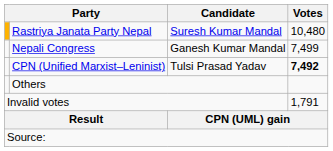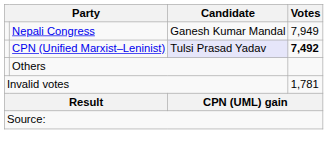- row: (82, 31)
(305, 48) 7,499 -> (305, 31) 7,949
(218, 66) no background -> (218, 48) lavender background
(305, 102) 1,791 -> (305, 84) 1,781
